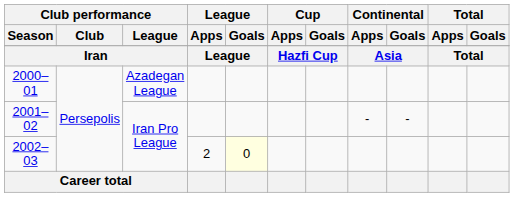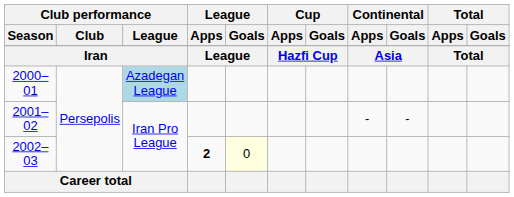(155, 83) no background -> (155, 83) lightblue background
(206, 153) normal -> (206, 153) bold
